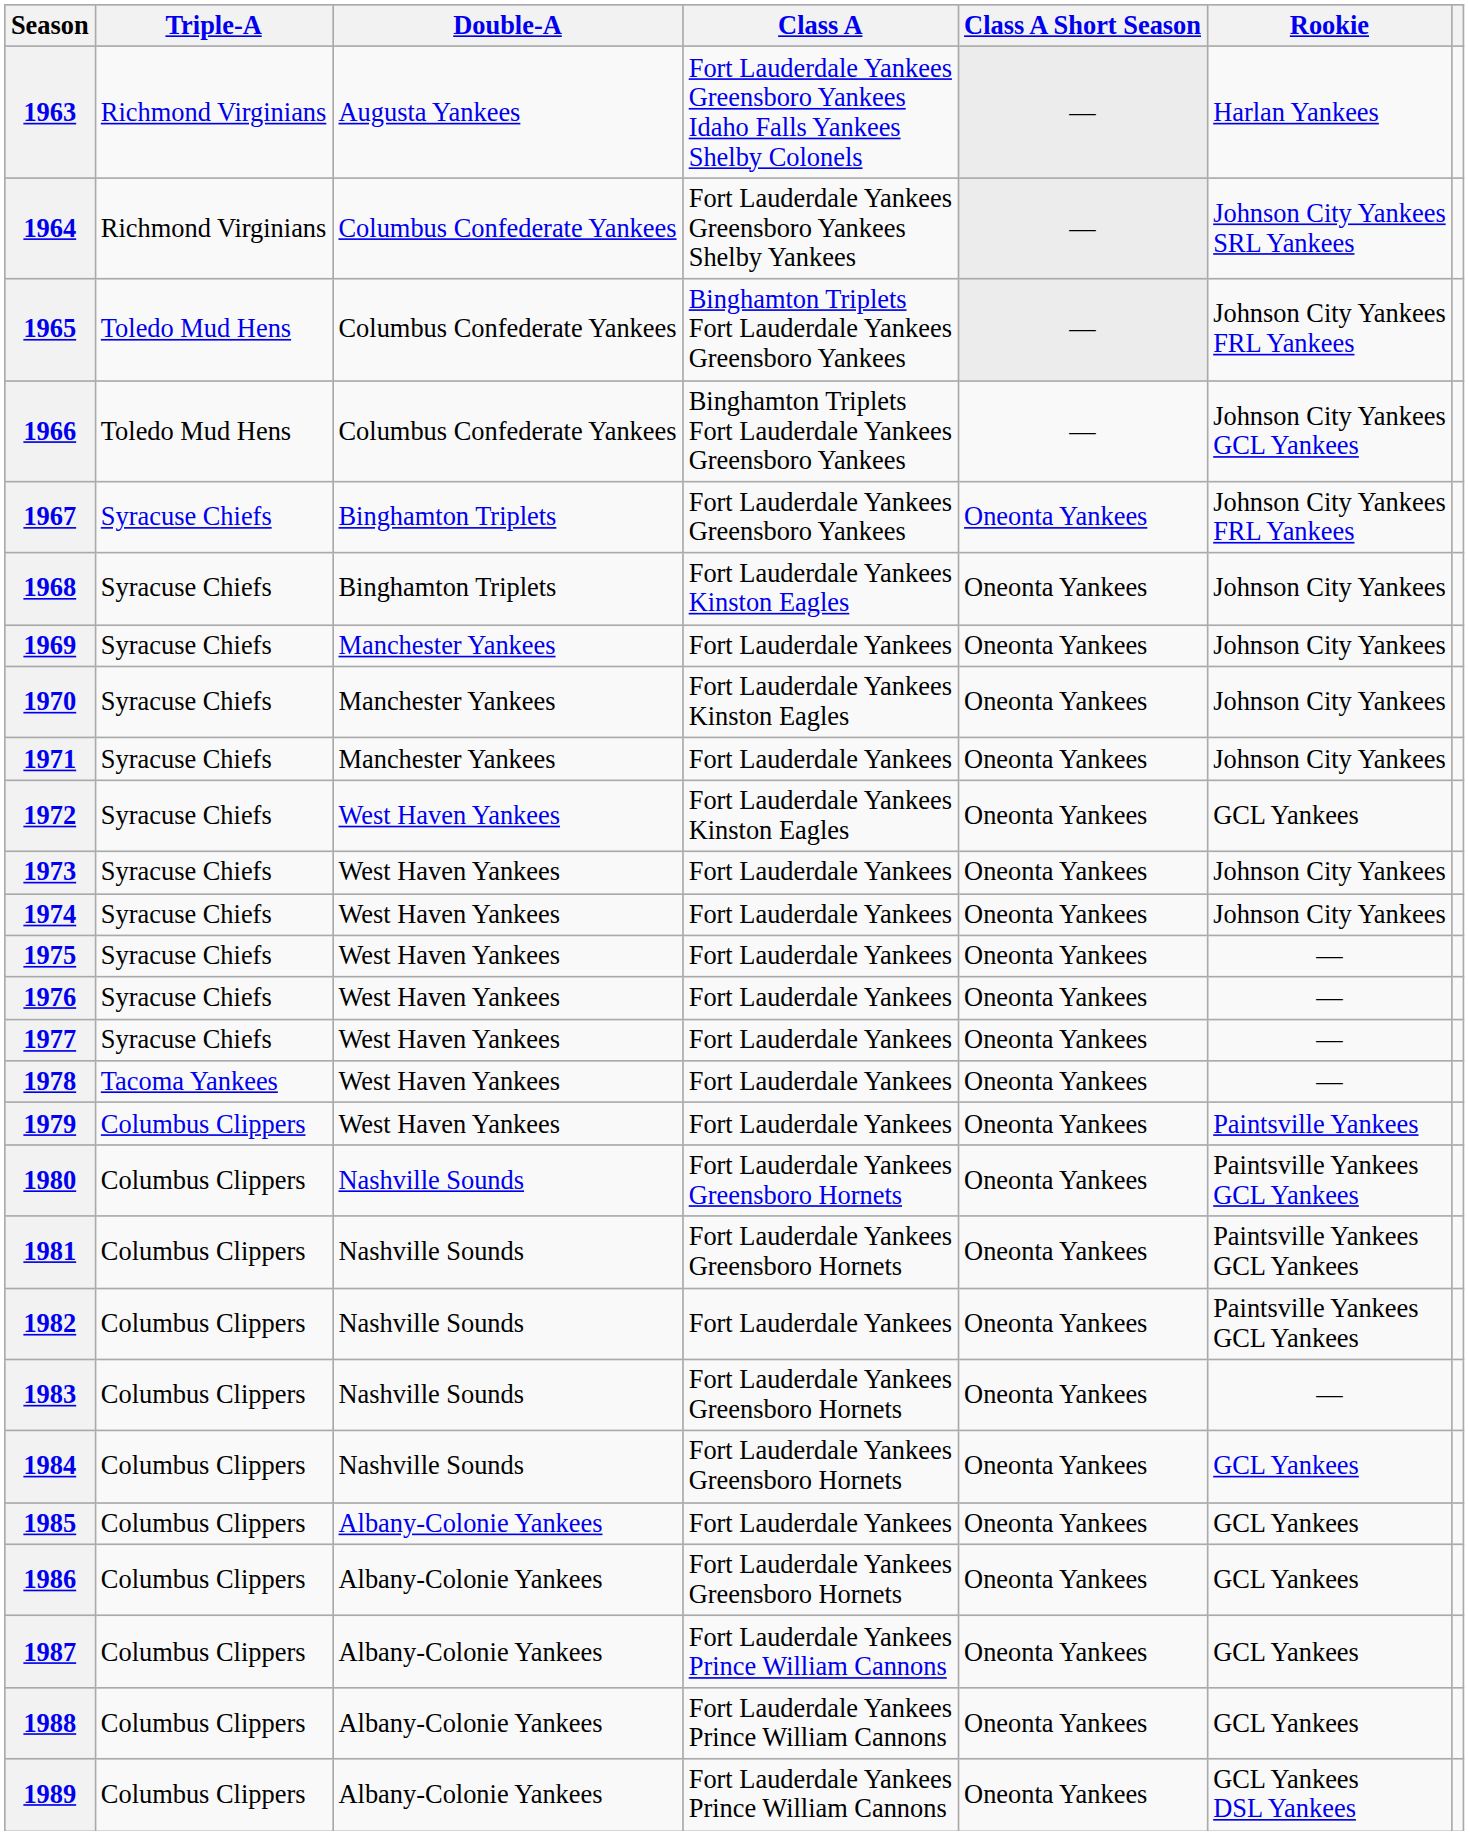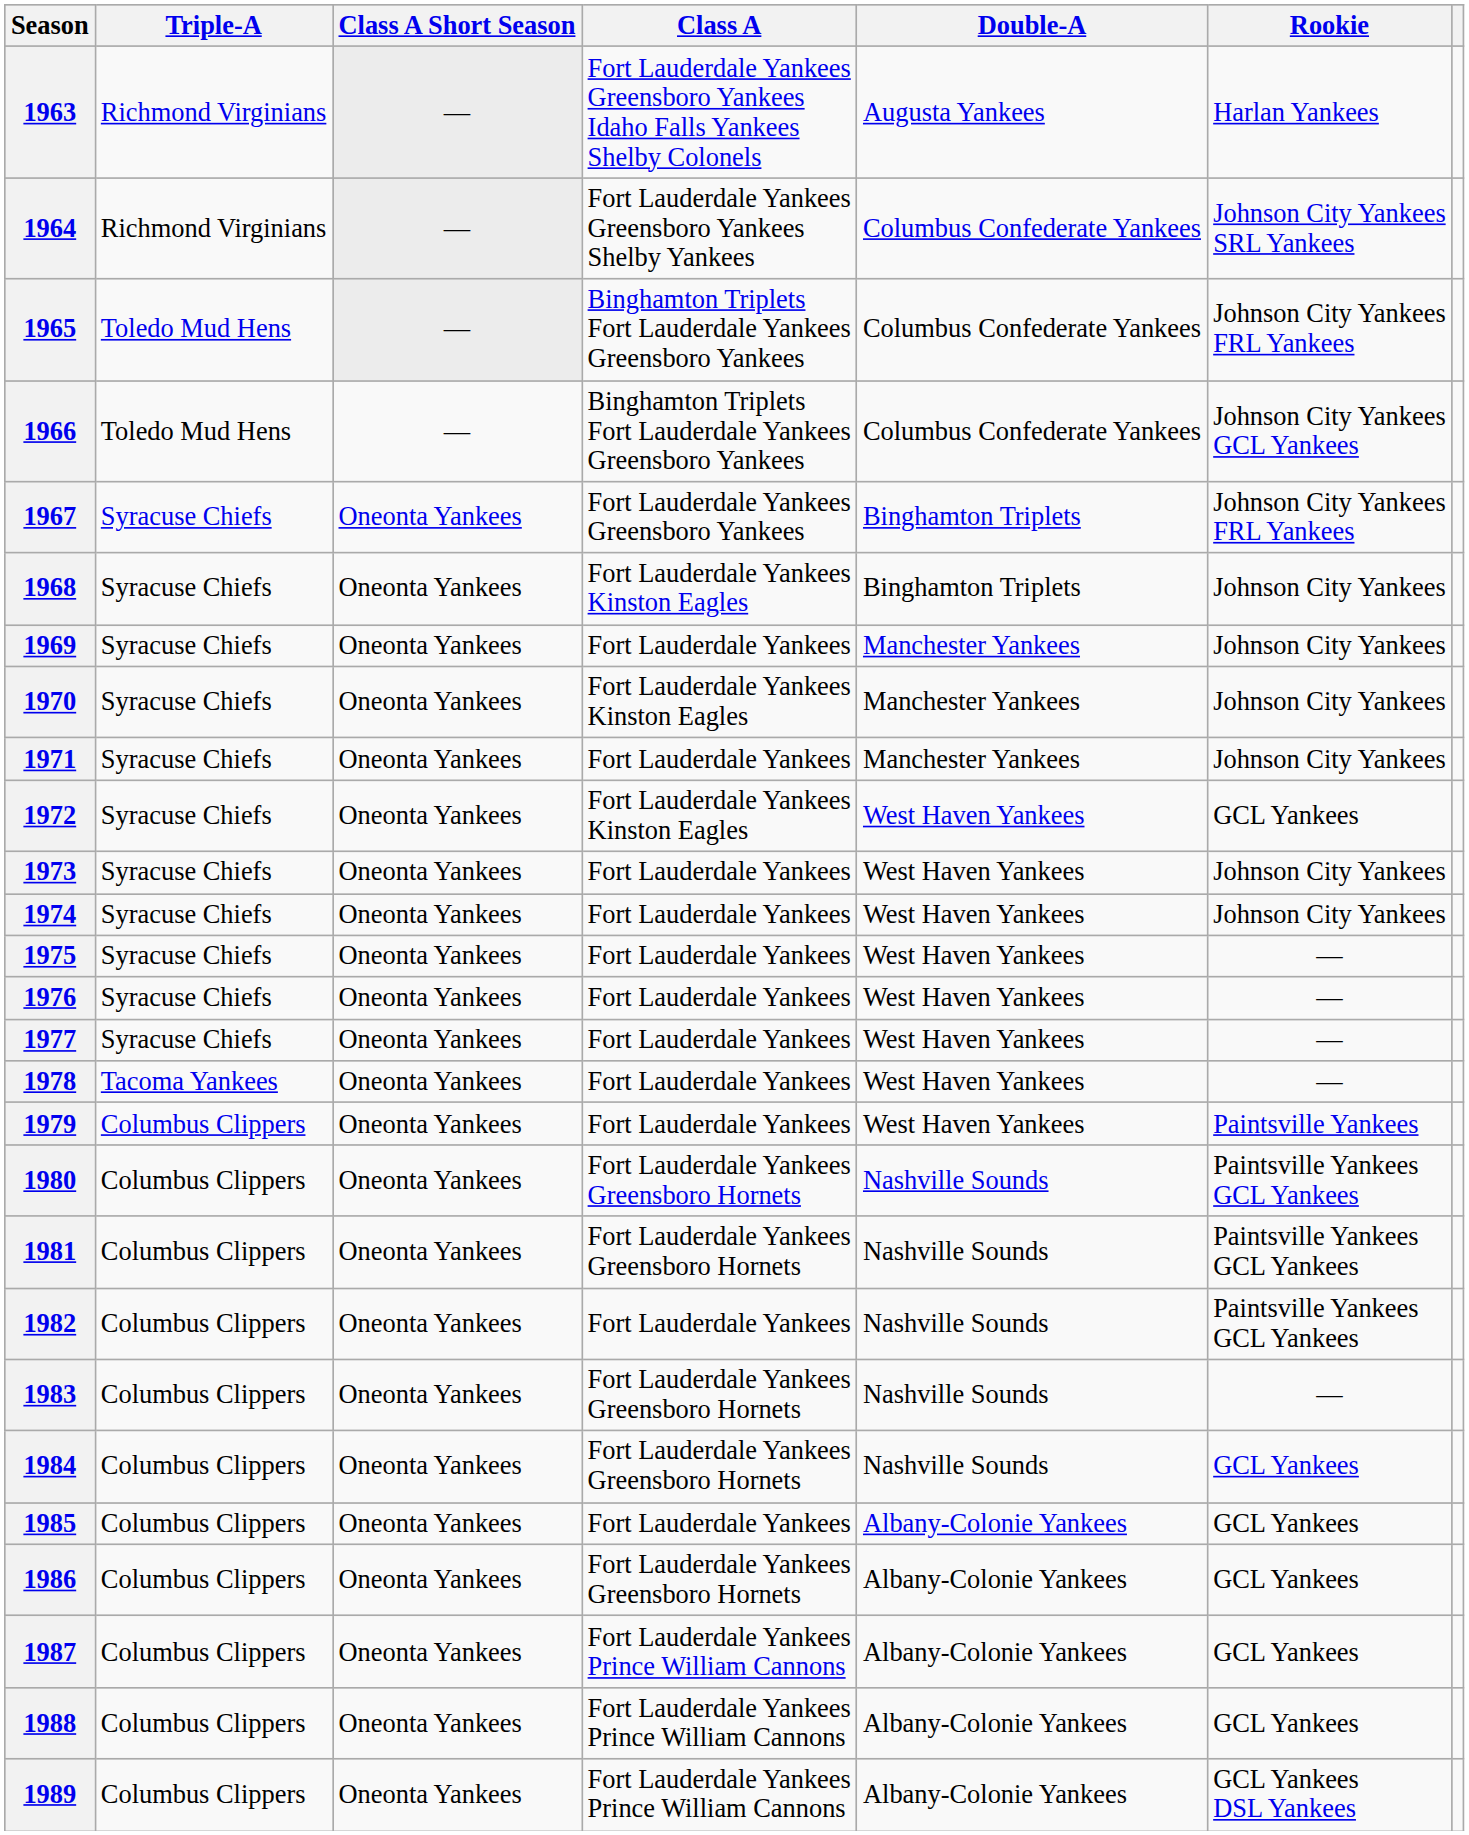columns swapped: (508, 25) <-> (1083, 25)
